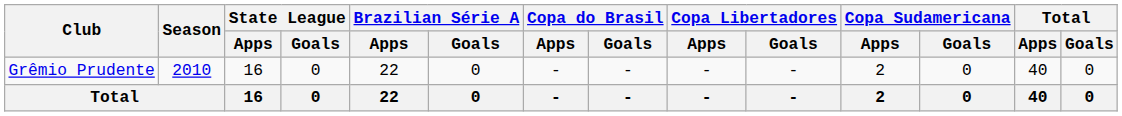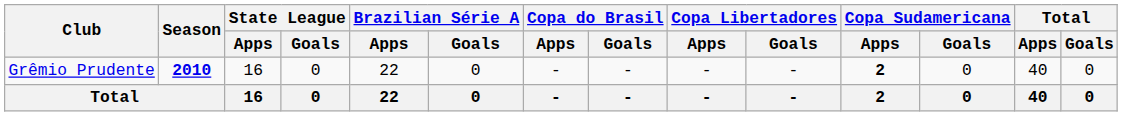(192, 71) normal -> (192, 71) bold
(880, 71) normal -> (880, 71) bold
